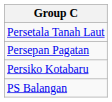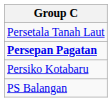(48, 50) normal -> (52, 50) bold
